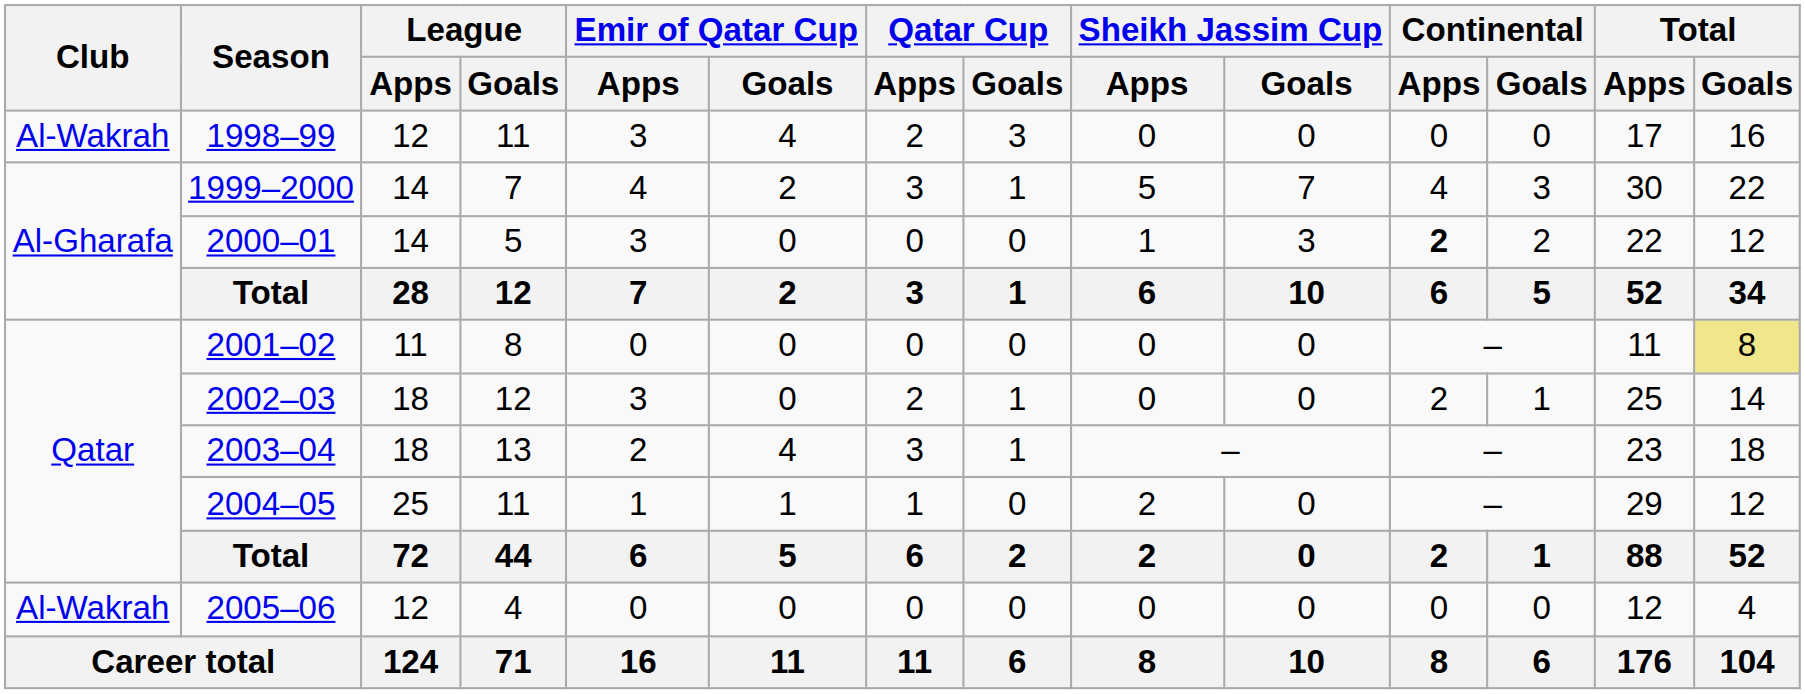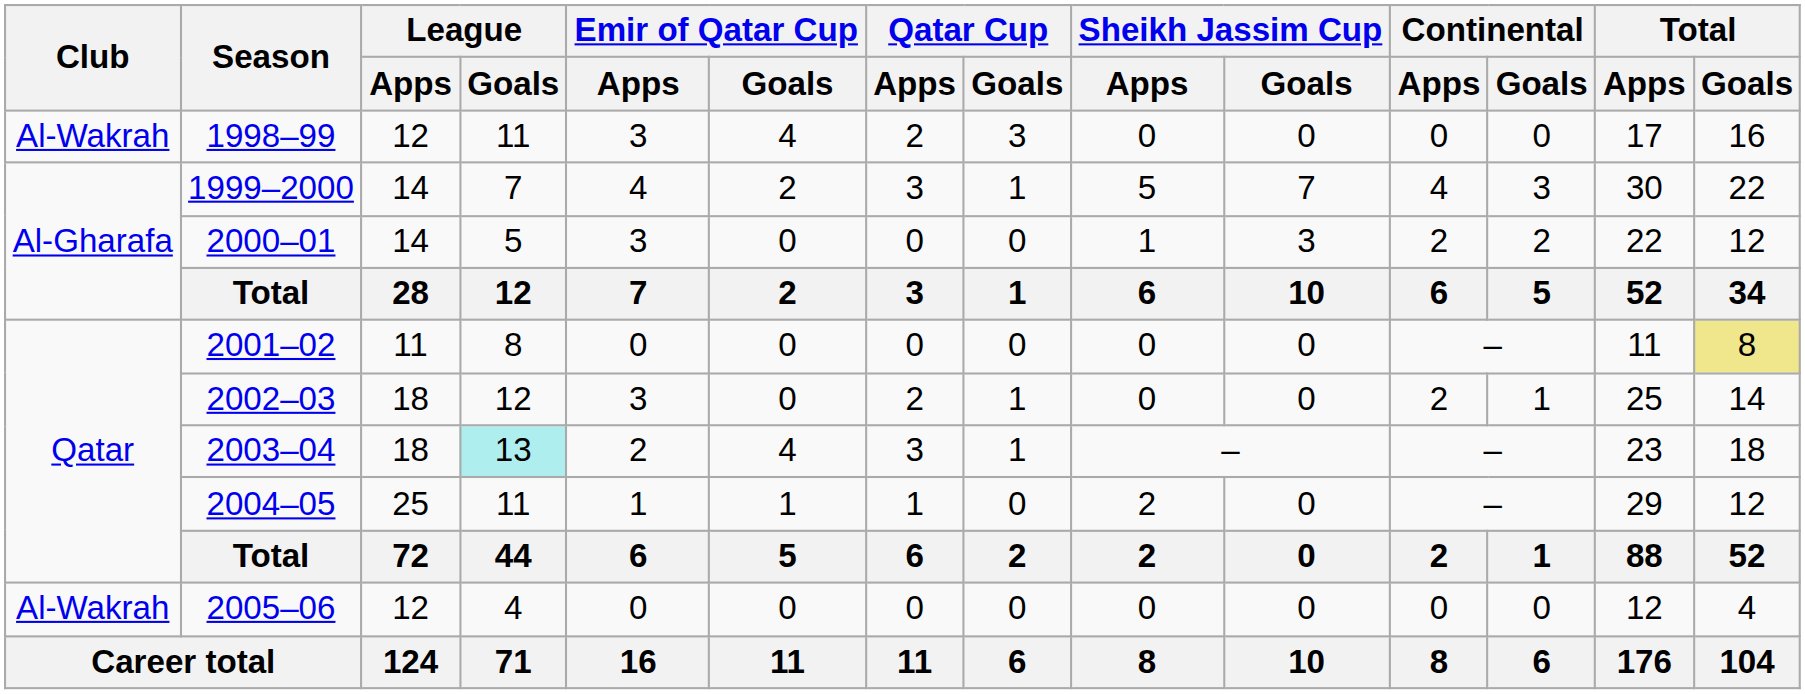(1439, 240) bold -> (1439, 240) normal
(513, 450) no background -> (513, 450) paleturquoise background
